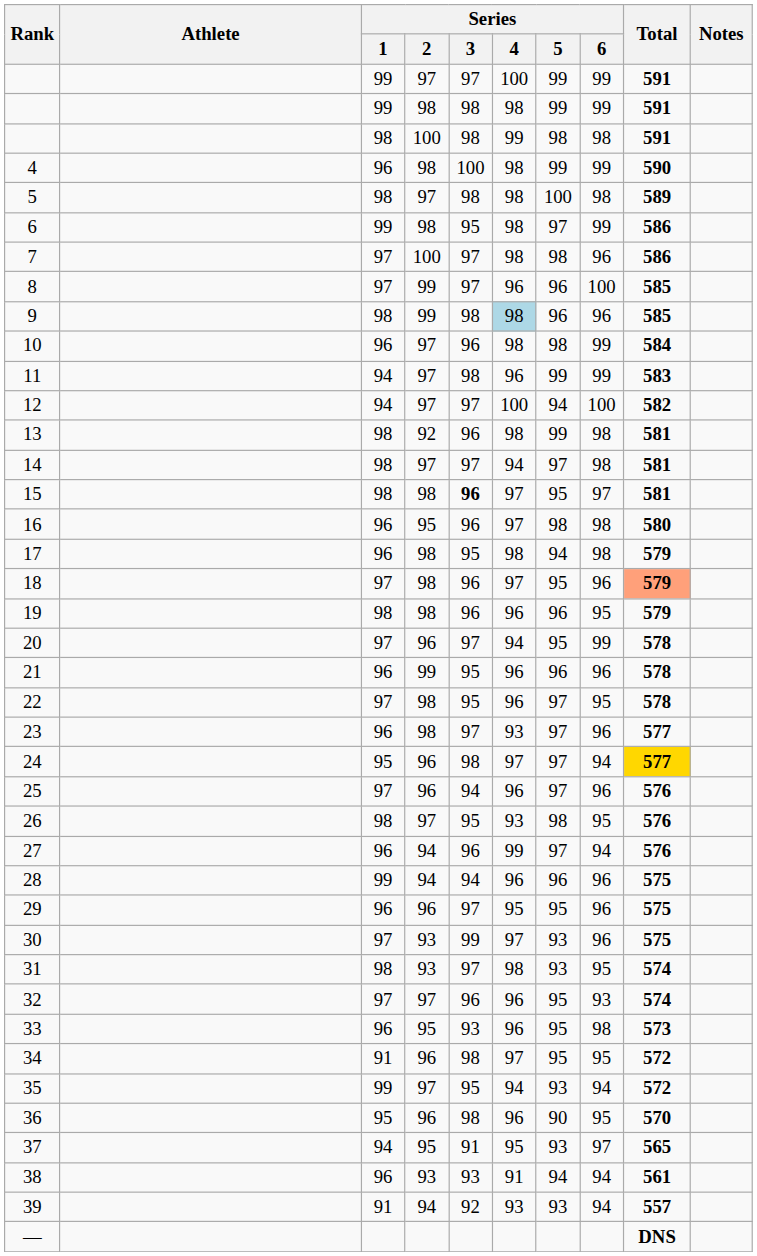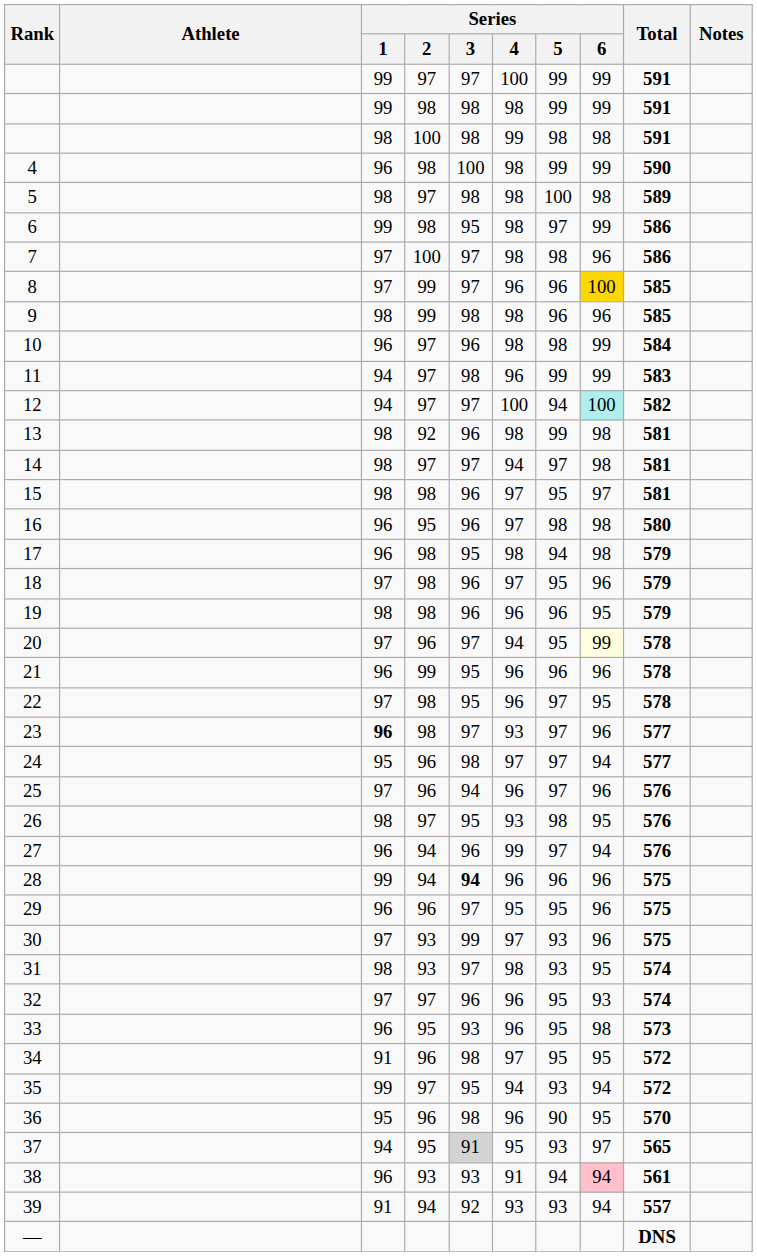(602, 286) no background -> (602, 286) gold background
(514, 316) lightblue background -> (514, 316) no background
(602, 405) no background -> (602, 405) paleturquoise background
(470, 494) bold -> (470, 494) normal
(657, 583) lightsalmon background -> (657, 583) no background
(602, 642) no background -> (602, 642) lightyellow background
(383, 731) normal -> (383, 731) bold
(657, 761) gold background -> (657, 761) no background
(470, 880) normal -> (470, 880) bold
(470, 1147) no background -> (470, 1147) lightgrey background
(602, 1177) no background -> (602, 1177) pink background
